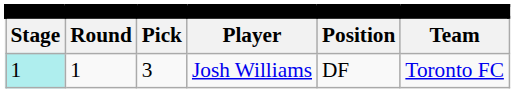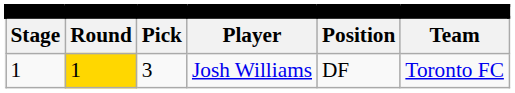(16, 70) paleturquoise background -> (16, 70) no background
(75, 70) no background -> (75, 70) gold background
